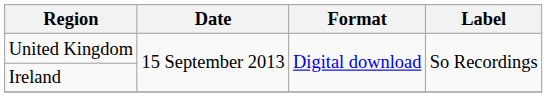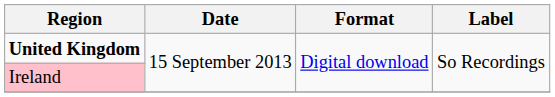(71, 48) normal -> (75, 48) bold
(35, 77) no background -> (35, 77) pink background
